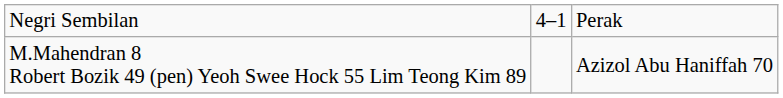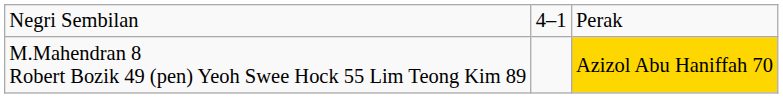(674, 64) no background -> (674, 64) gold background
